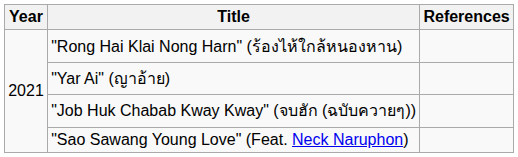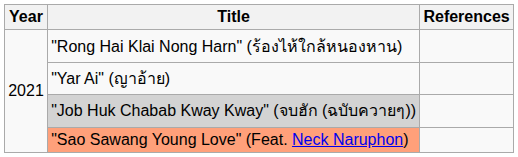(234, 111) no background -> (234, 111) lightgrey background
(230, 139) no background -> (230, 139) lightsalmon background
